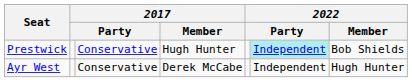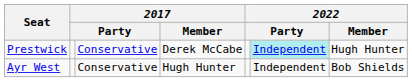(199, 49) Hugh Hunter -> (202, 49) Derek McCabe
(368, 49) Bob Shields -> (368, 49) Hugh Hunter
(202, 67) Derek McCabe -> (199, 67) Hugh Hunter
(368, 67) Hugh Hunter -> (368, 67) Bob Shields
